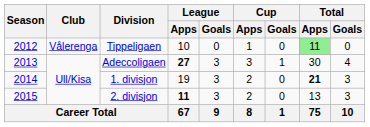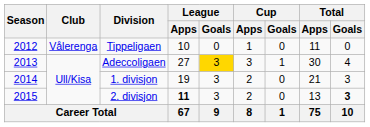(315, 46) lightgreen background -> (315, 46) no background
(184, 63) bold -> (184, 63) normal
(216, 63) no background -> (216, 63) gold background
(315, 79) bold -> (315, 79) normal
(347, 96) normal -> (347, 96) bold
